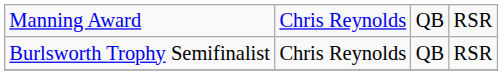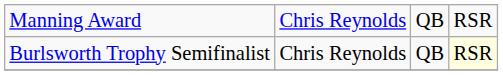(473, 53) no background -> (473, 53) lightyellow background
